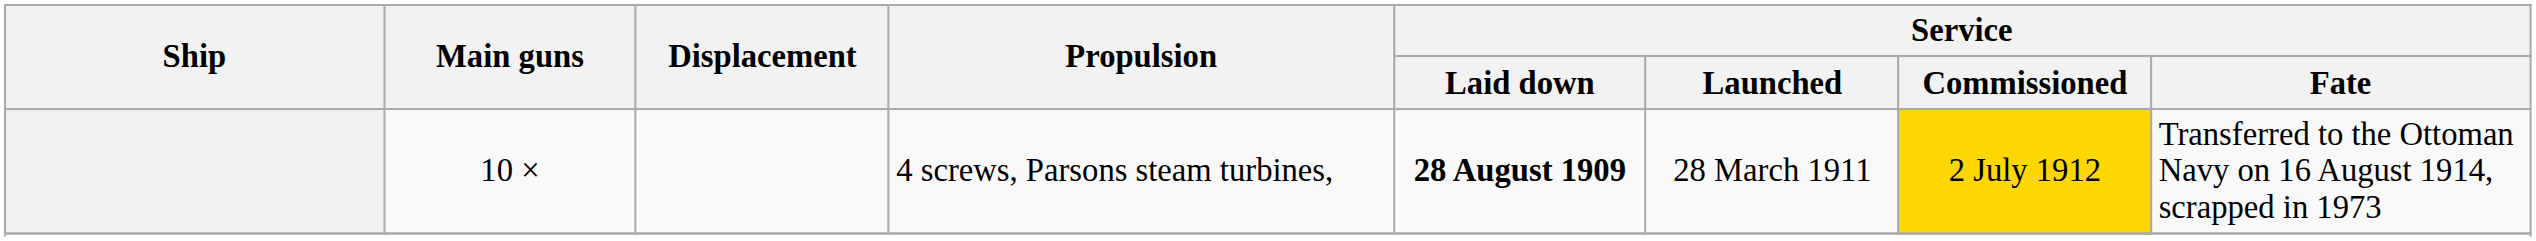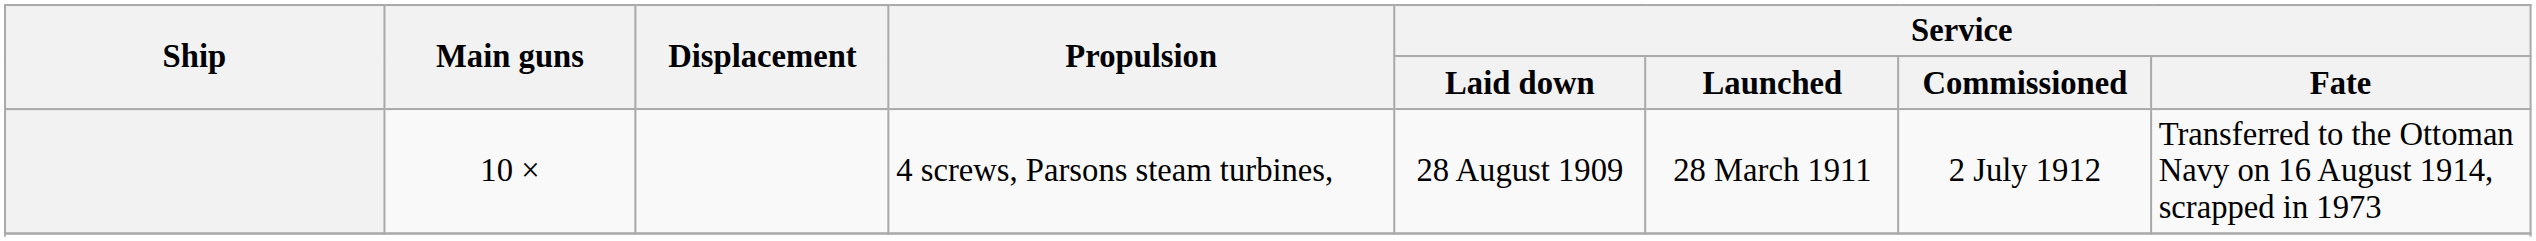(1520, 170) bold -> (1520, 170) normal
(2025, 170) gold background -> (2025, 170) no background
